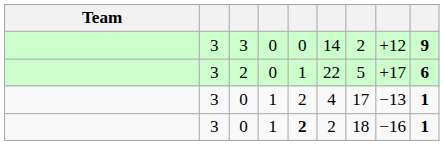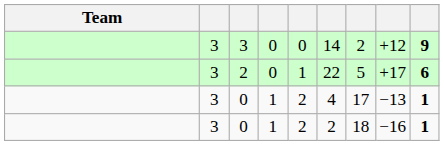(302, 126) bold -> (302, 126) normal
